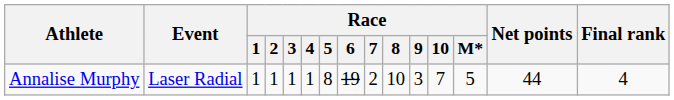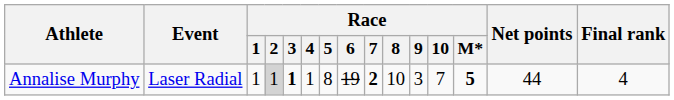(274, 79) no background -> (274, 79) lightgrey background
(292, 79) normal -> (292, 79) bold
(373, 79) normal -> (373, 79) bold
(470, 79) normal -> (470, 79) bold
